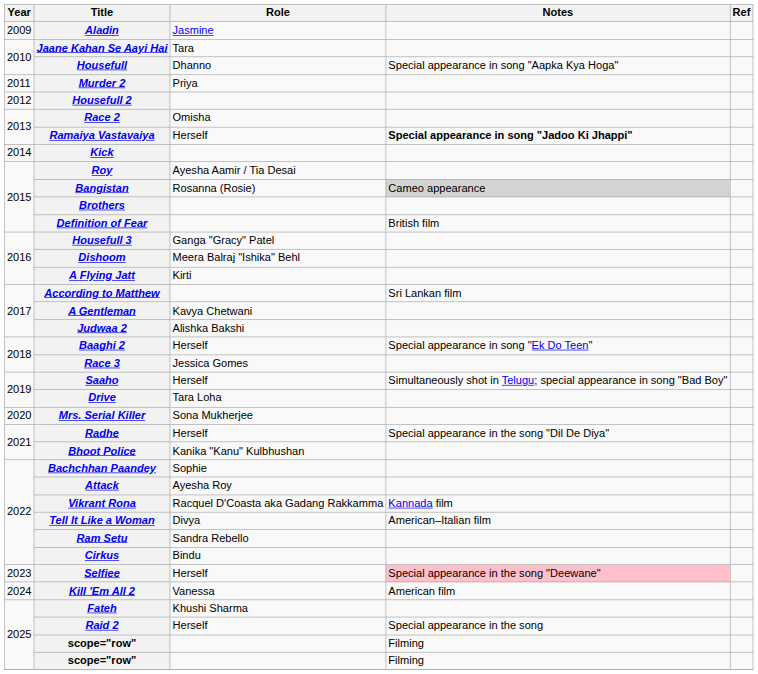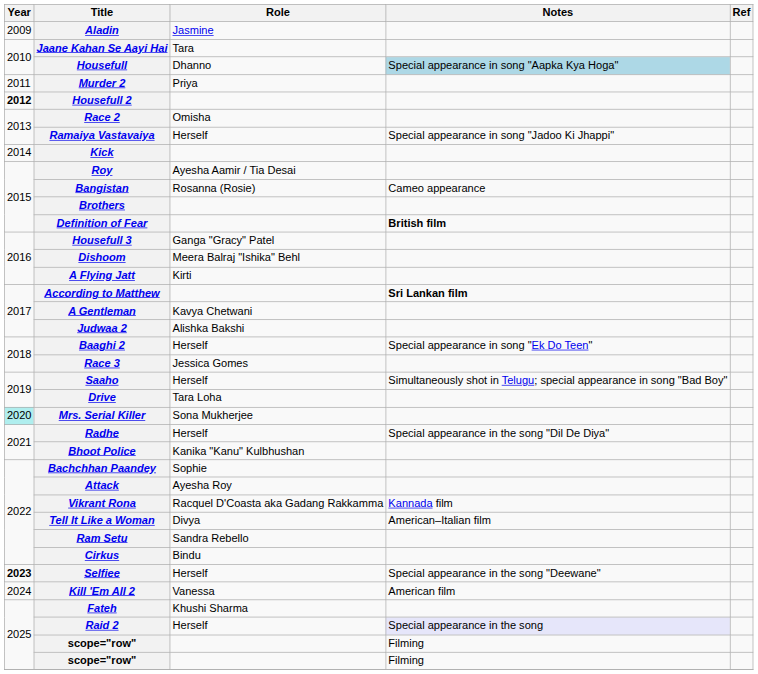(503, 65) no background -> (503, 65) lightblue background
(19, 100) normal -> (19, 100) bold
(510, 135) bold -> (501, 135) normal
(437, 188) lightgrey background -> (437, 188) no background
(414, 223) normal -> (417, 223) bold
(425, 293) normal -> (428, 293) bold
(19, 415) no background -> (19, 415) paleturquoise background
(19, 573) normal -> (19, 573) bold
(494, 573) pink background -> (494, 573) no background
(466, 626) no background -> (466, 626) lavender background
